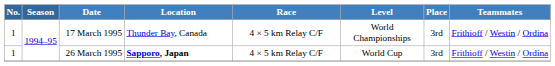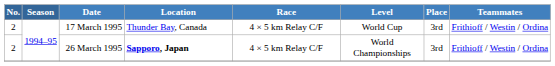(13, 33) 1 -> (13, 27) 2
(382, 33) World Championships -> (382, 27) World Cup
(13, 53) 1 -> (13, 48) 2
(382, 53) World Cup -> (382, 48) World Championships
